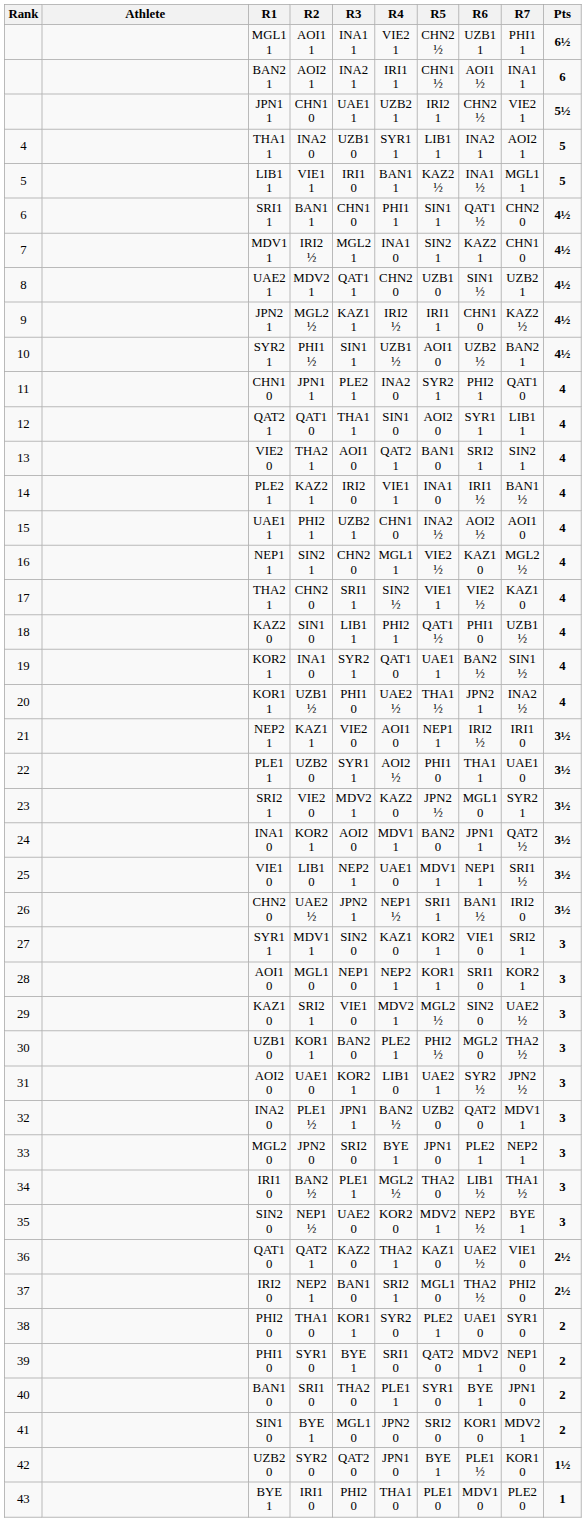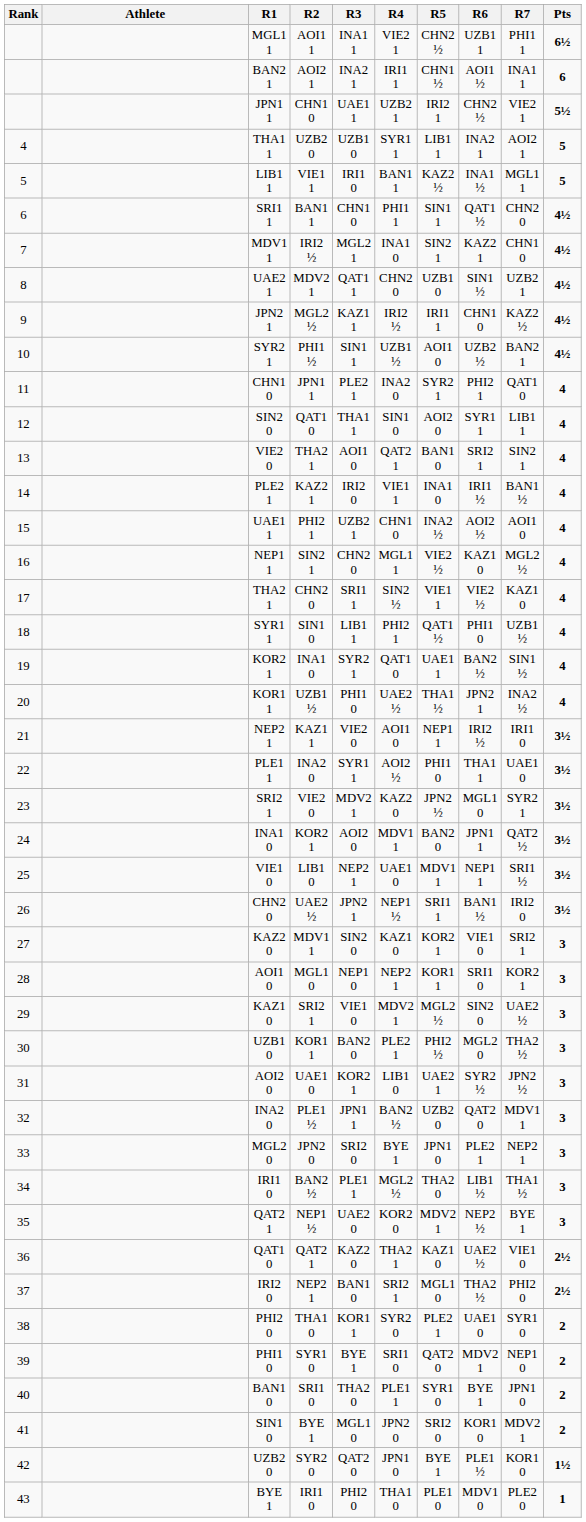(311, 146) INA2 0 -> (311, 146) UZB2 0
(269, 423) QAT2 1 -> (269, 423) SIN2 0
(269, 632) KAZ2 0 -> (269, 632) SYR1 1
(311, 770) UZB2 0 -> (311, 770) INA2 0
(269, 944) SYR1 1 -> (269, 944) KAZ2 0
(269, 1221) SIN2 0 -> (269, 1221) QAT2 1
